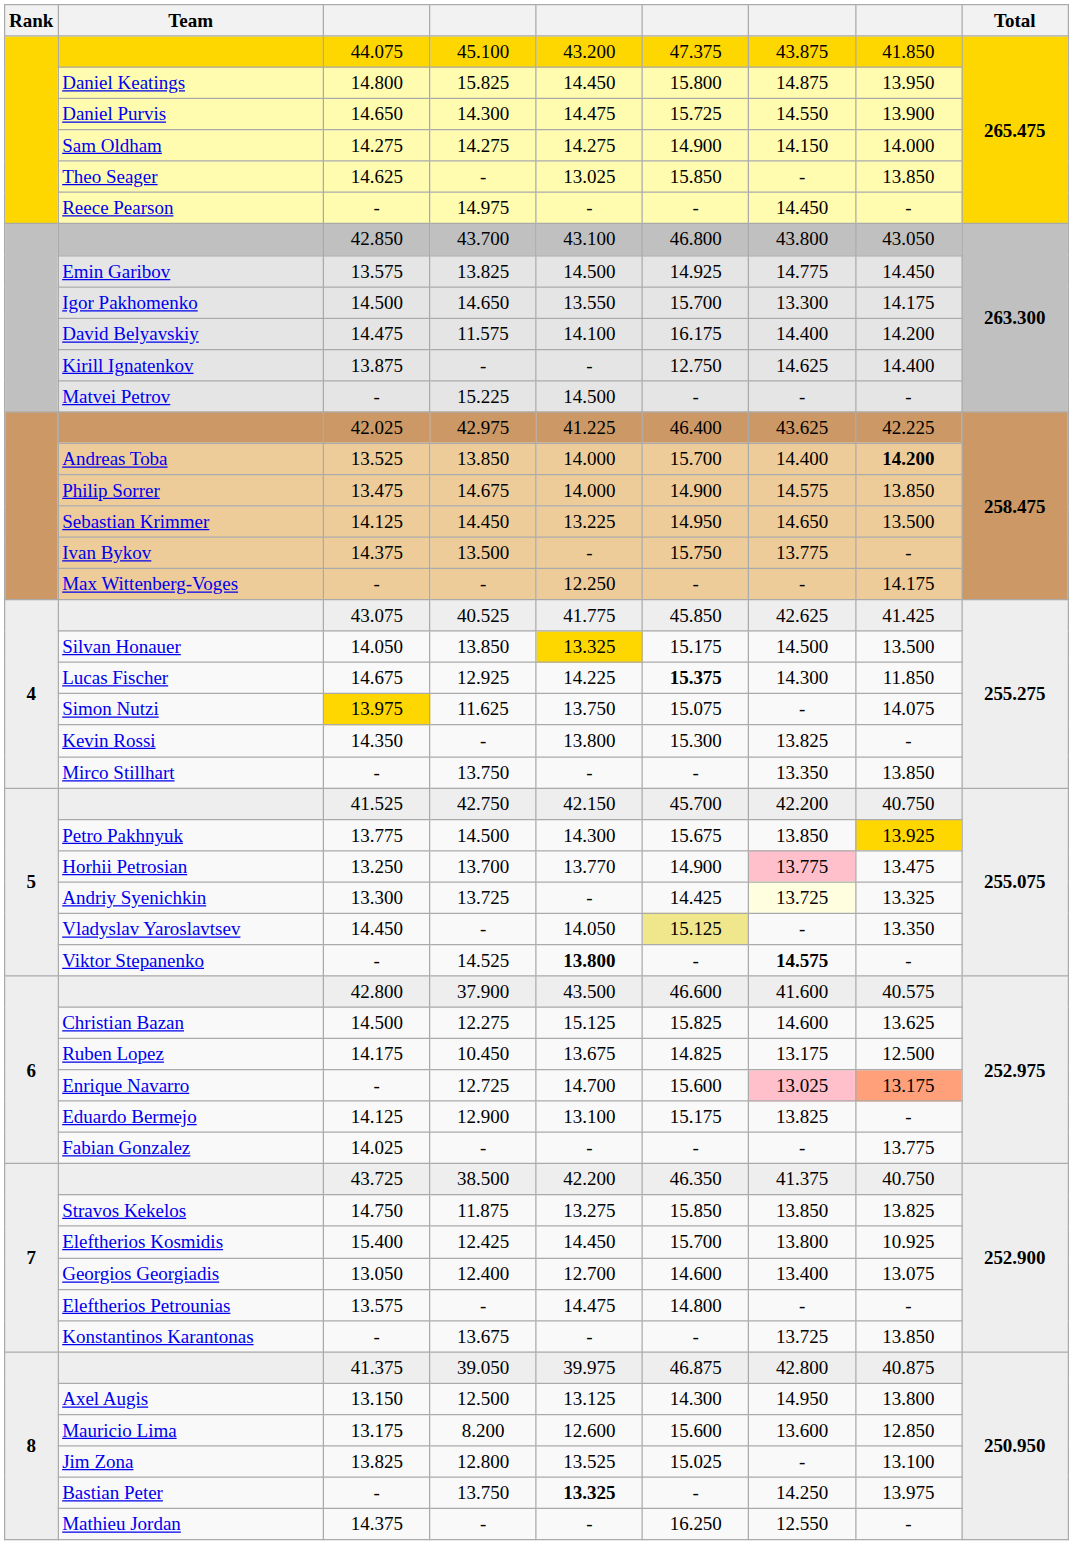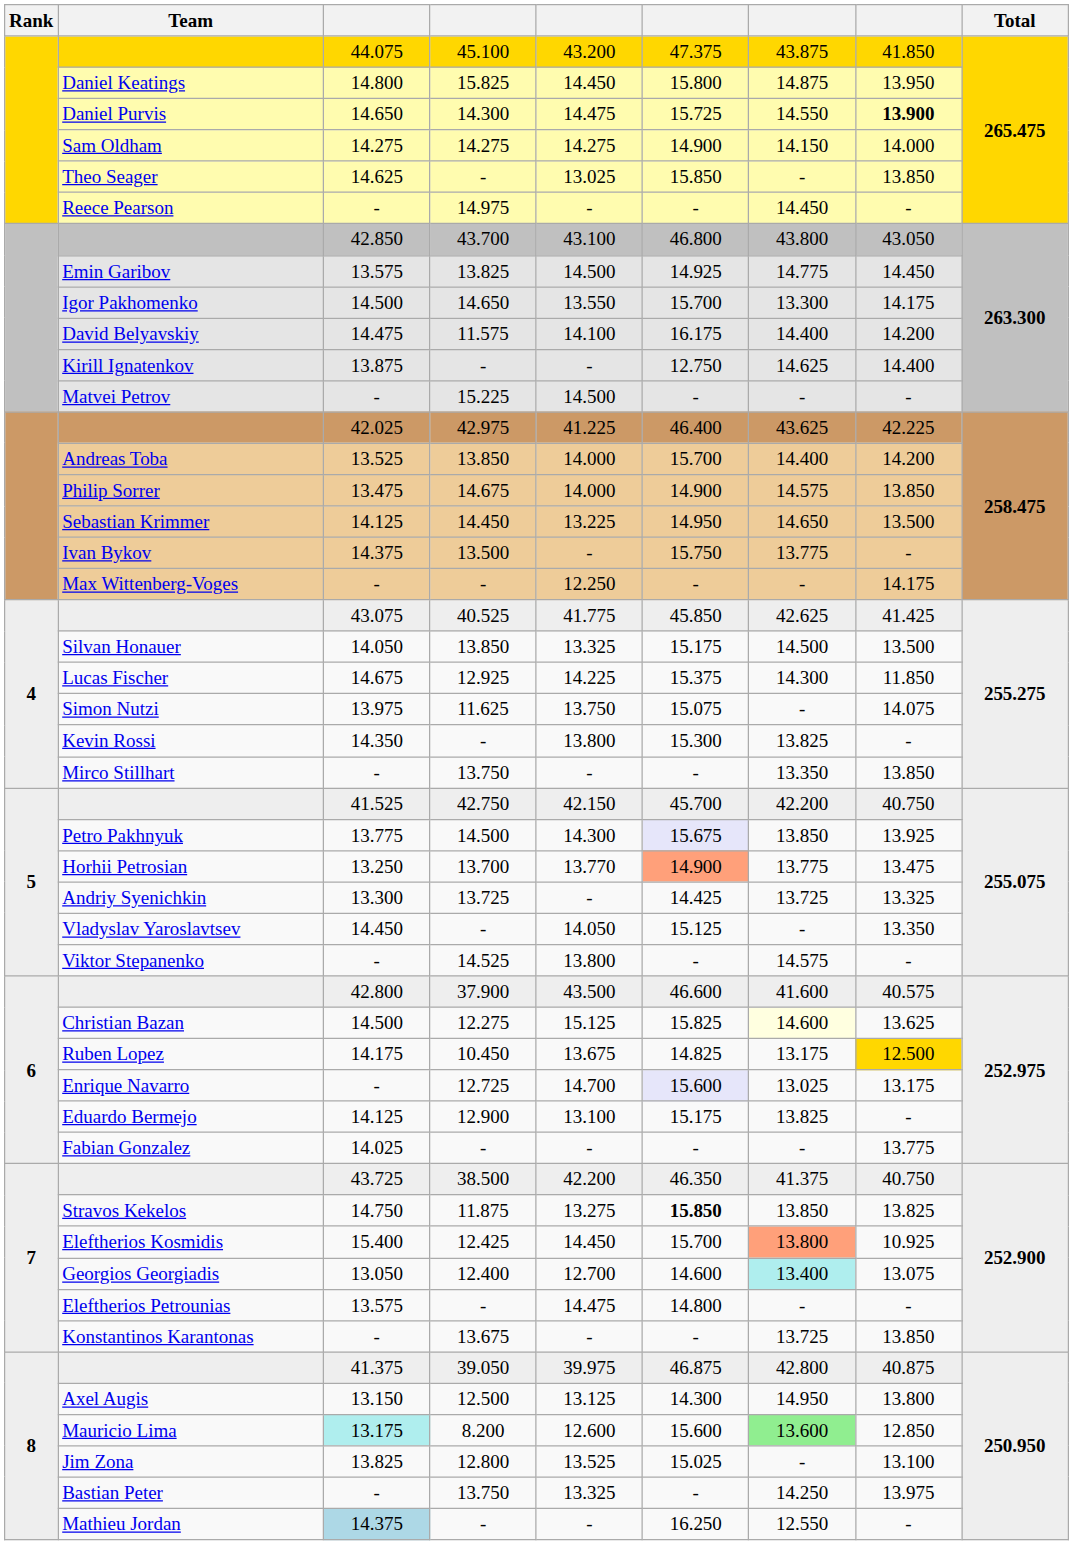(908, 114) normal -> (908, 114) bold
(908, 458) bold -> (908, 458) normal
(589, 646) gold background -> (589, 646) no background
(696, 678) bold -> (696, 678) normal
(377, 709) gold background -> (377, 709) no background
(696, 834) no background -> (696, 834) lavender background
(908, 834) gold background -> (908, 834) no background
(696, 866) no background -> (696, 866) lightsalmon background
(802, 866) pink background -> (802, 866) no background
(802, 897) lightyellow background -> (802, 897) no background
(696, 928) khaki background -> (696, 928) no background
(589, 960) bold -> (589, 960) normal
(802, 960) bold -> (802, 960) normal
(802, 1022) no background -> (802, 1022) lightyellow background
(908, 1054) no background -> (908, 1054) gold background
(696, 1085) no background -> (696, 1085) lavender background
(802, 1085) pink background -> (802, 1085) no background
(908, 1085) lightsalmon background -> (908, 1085) no background
(696, 1210) normal -> (696, 1210) bold
(802, 1242) no background -> (802, 1242) lightsalmon background
(802, 1273) no background -> (802, 1273) paleturquoise background
(377, 1430) no background -> (377, 1430) paleturquoise background
(802, 1430) no background -> (802, 1430) lightgreen background
(589, 1492) bold -> (589, 1492) normal
(377, 1524) no background -> (377, 1524) lightblue background
